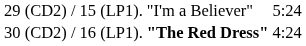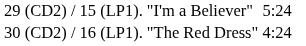(208, 33) bold -> (203, 33) normal
